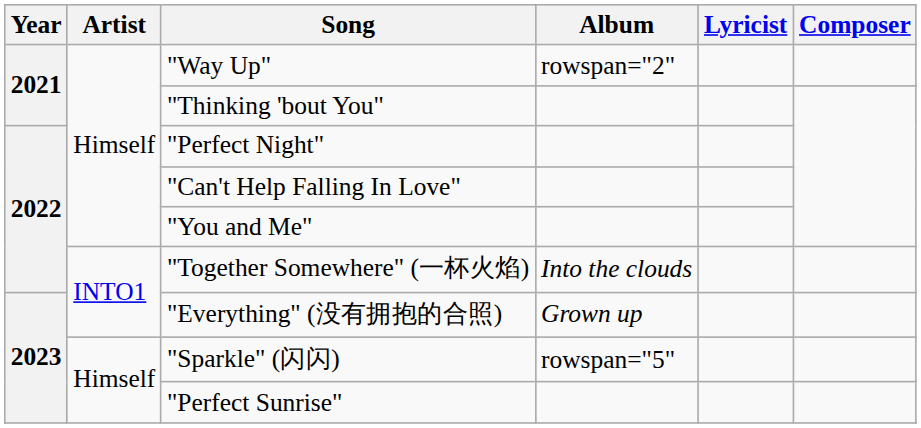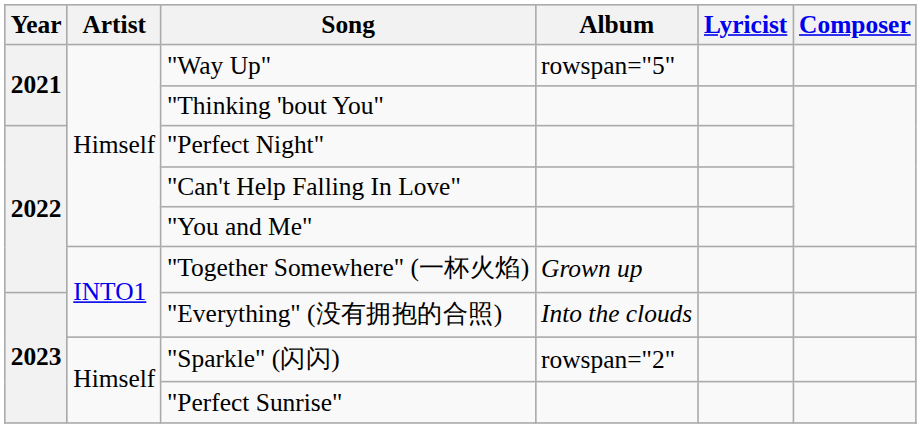(608, 65) rowspan="2" -> (608, 65) rowspan="5"
(617, 269) Into the clouds -> (592, 269) Grown up
(592, 314) Grown up -> (617, 314) Into the clouds
(608, 359) rowspan="5" -> (608, 359) rowspan="2"
